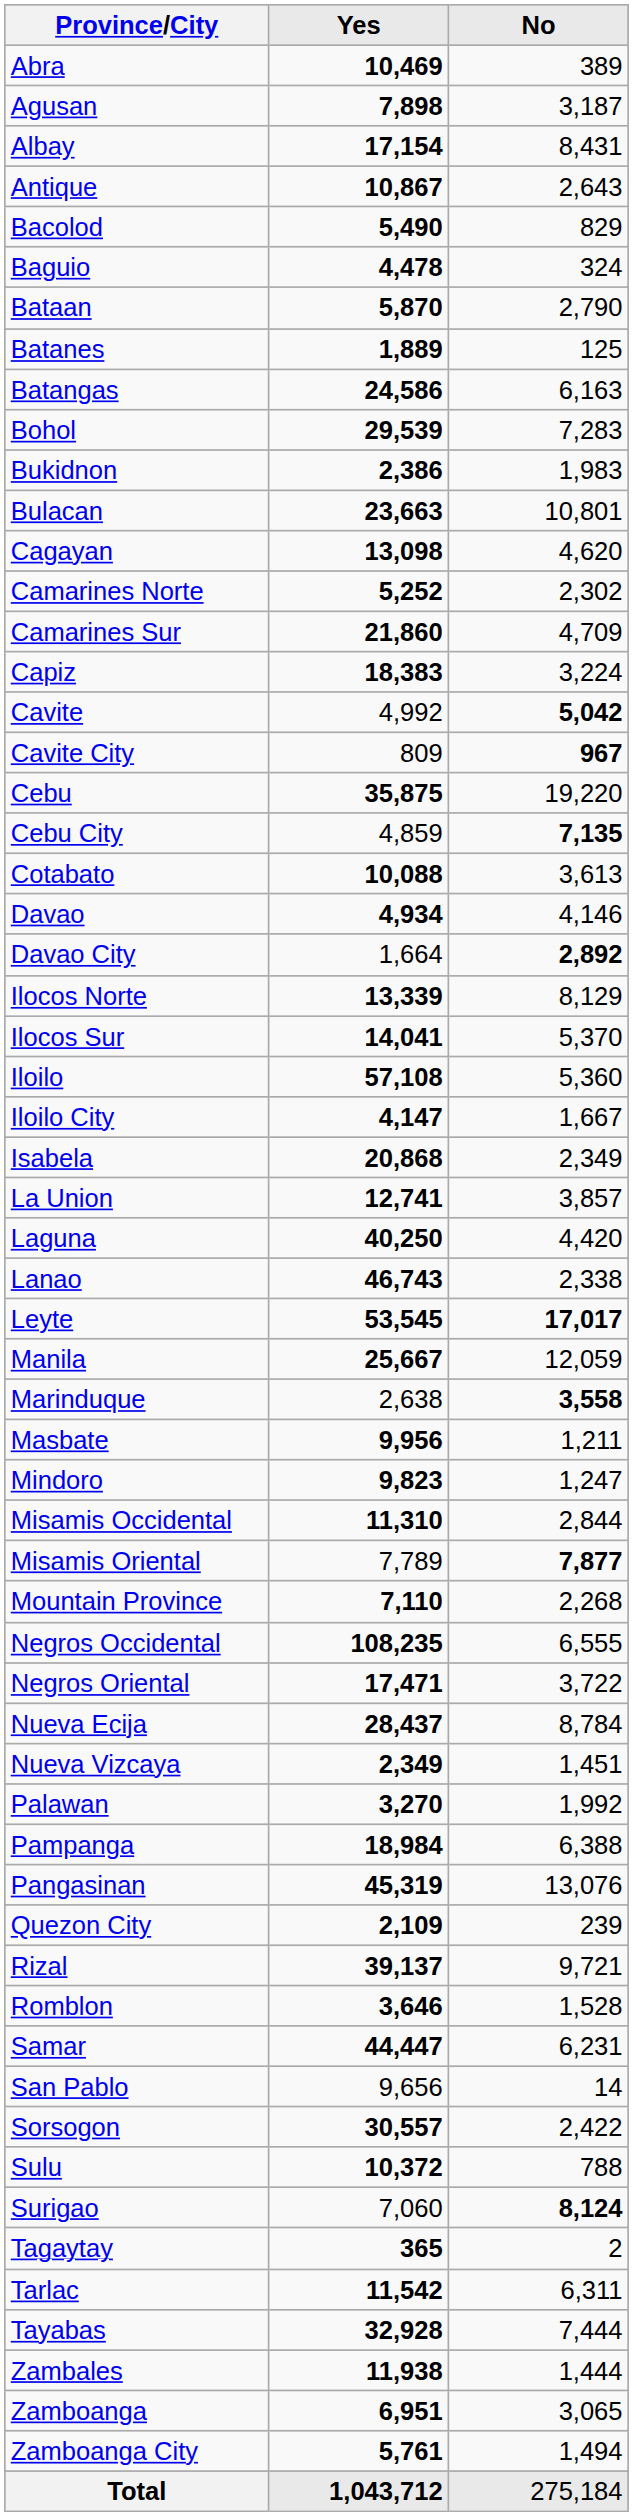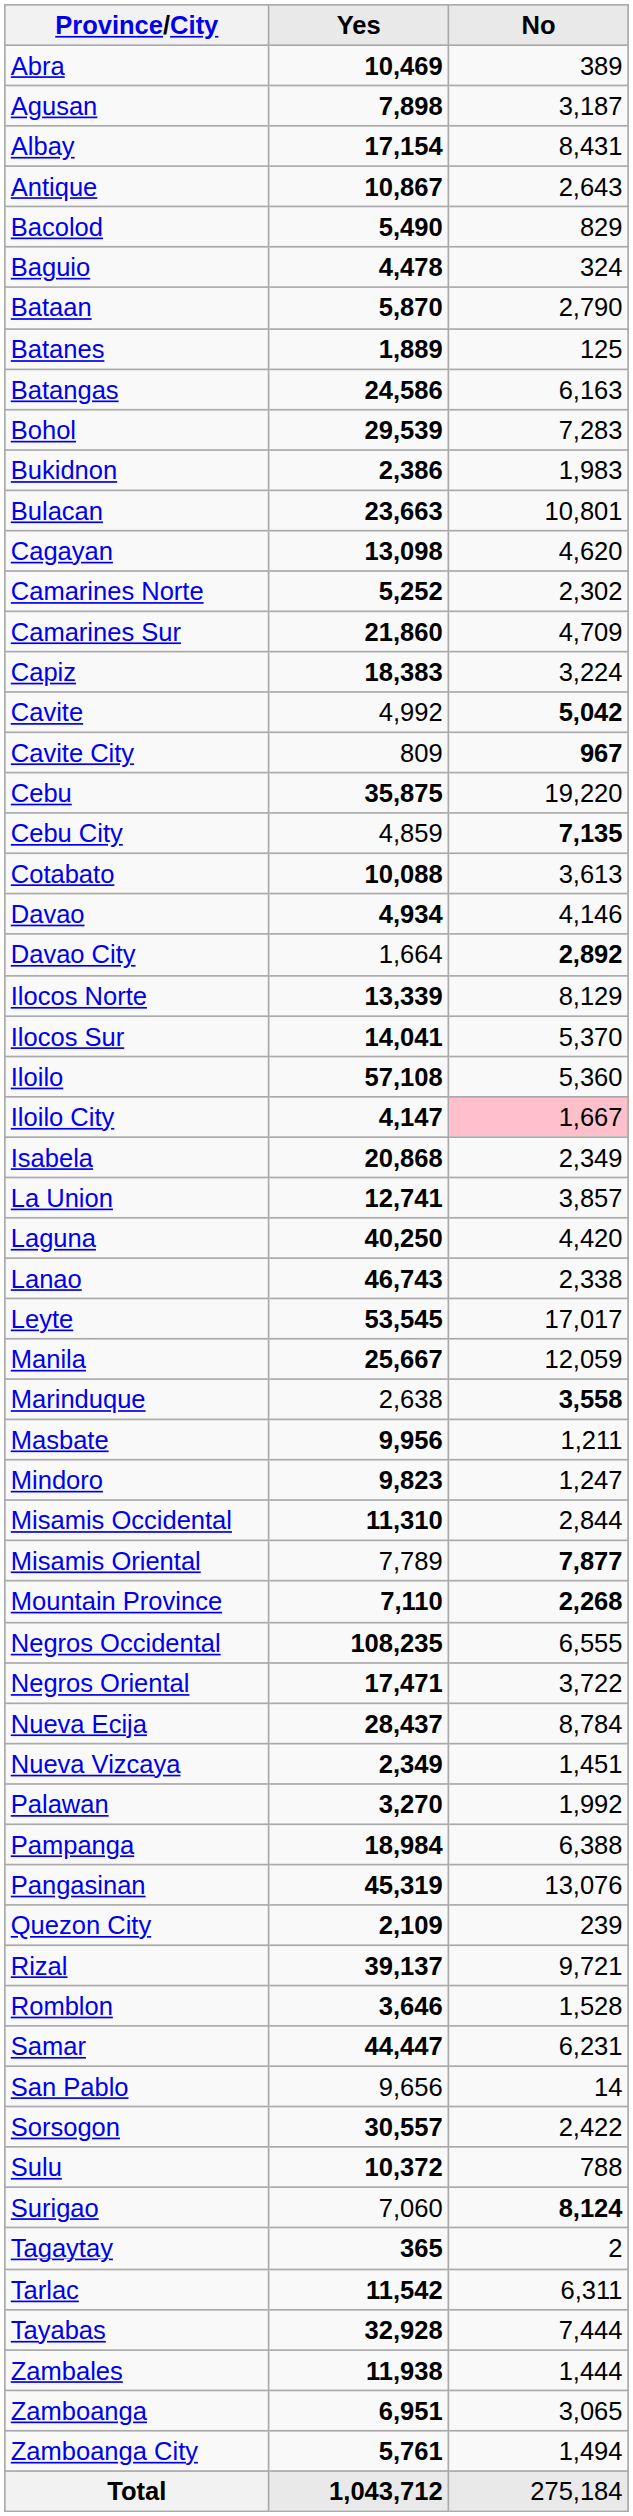(591, 1117) no background -> (591, 1117) pink background
(583, 1319) bold -> (583, 1319) normal
(591, 1602) normal -> (591, 1602) bold
